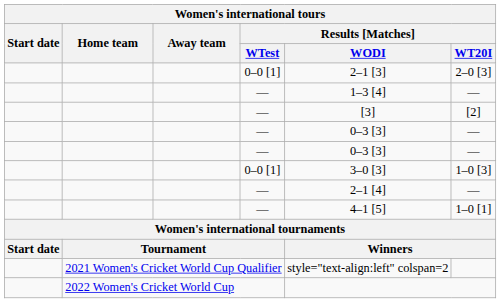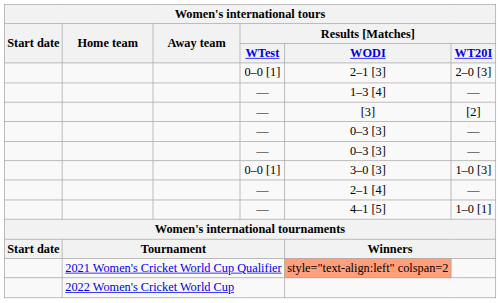(368, 268) no background -> (368, 268) lightsalmon background
